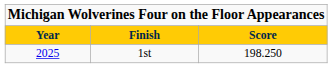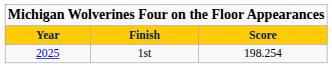(263, 53) 198.250 -> (263, 53) 198.254
